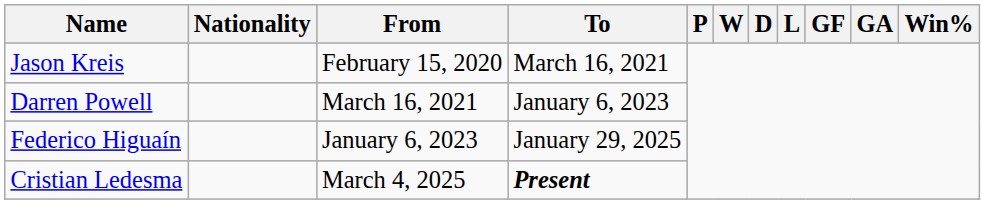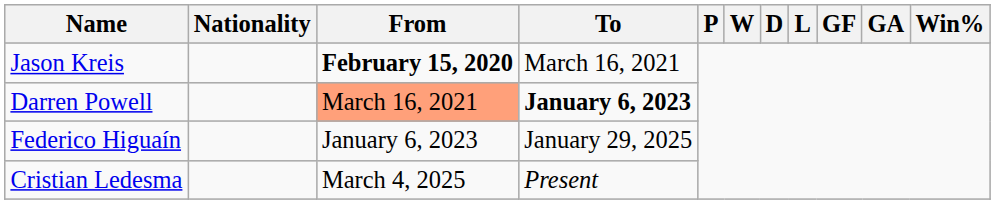(412, 62) normal -> (417, 62) bold
(400, 101) no background -> (400, 101) lightsalmon background
(591, 101) normal -> (608, 101) bold
(552, 179) bold -> (561, 179) normal
